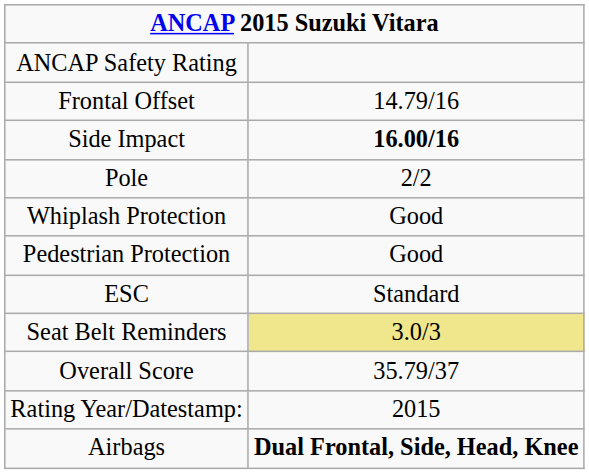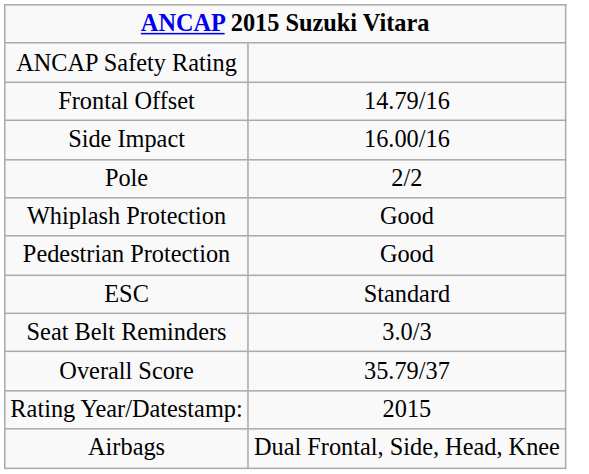(416, 139) bold -> (407, 139) normal
(416, 332) khaki background -> (407, 332) no background
(416, 448) bold -> (407, 448) normal
